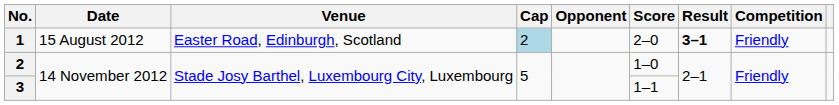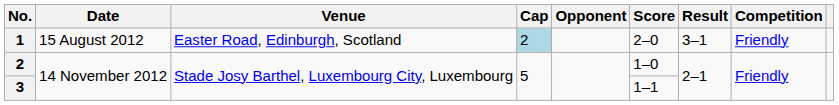(695, 40) bold -> (695, 40) normal
